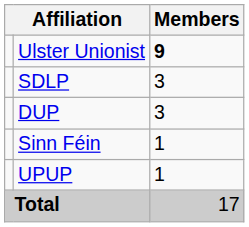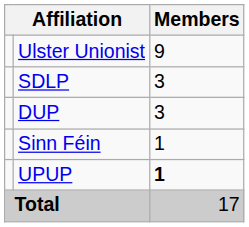(159, 50) bold -> (159, 50) normal
(159, 174) normal -> (159, 174) bold
